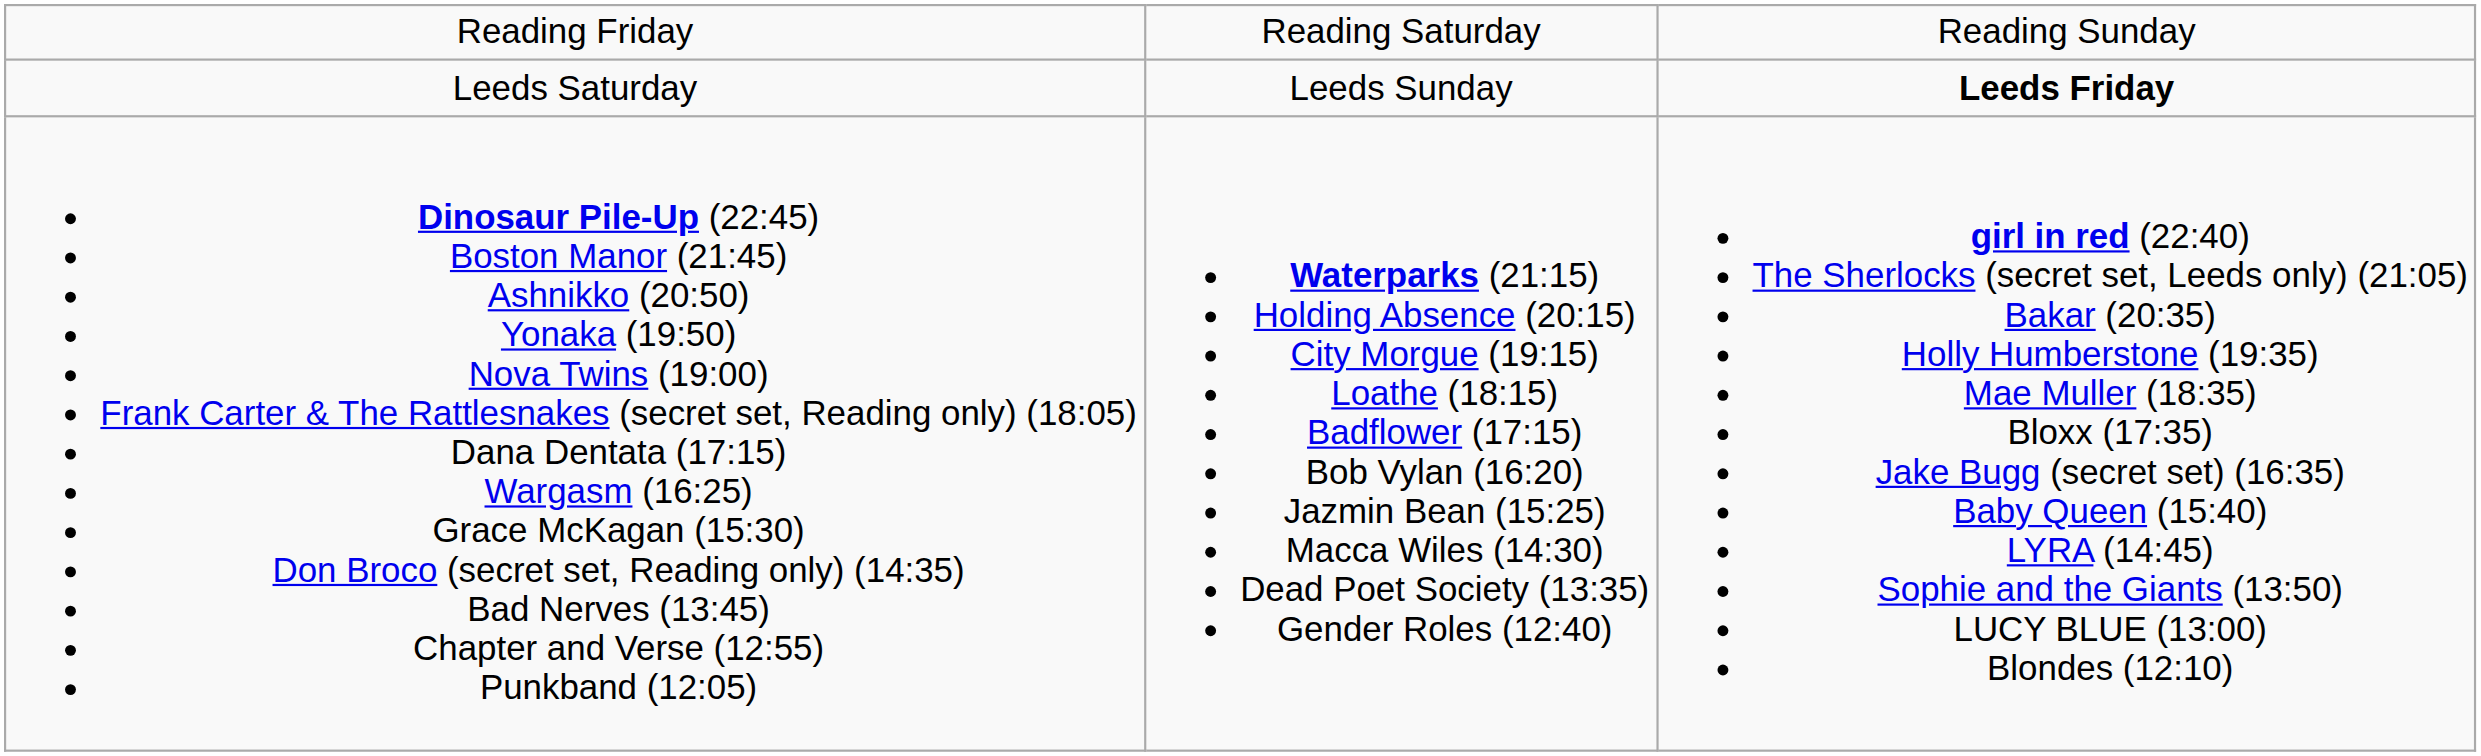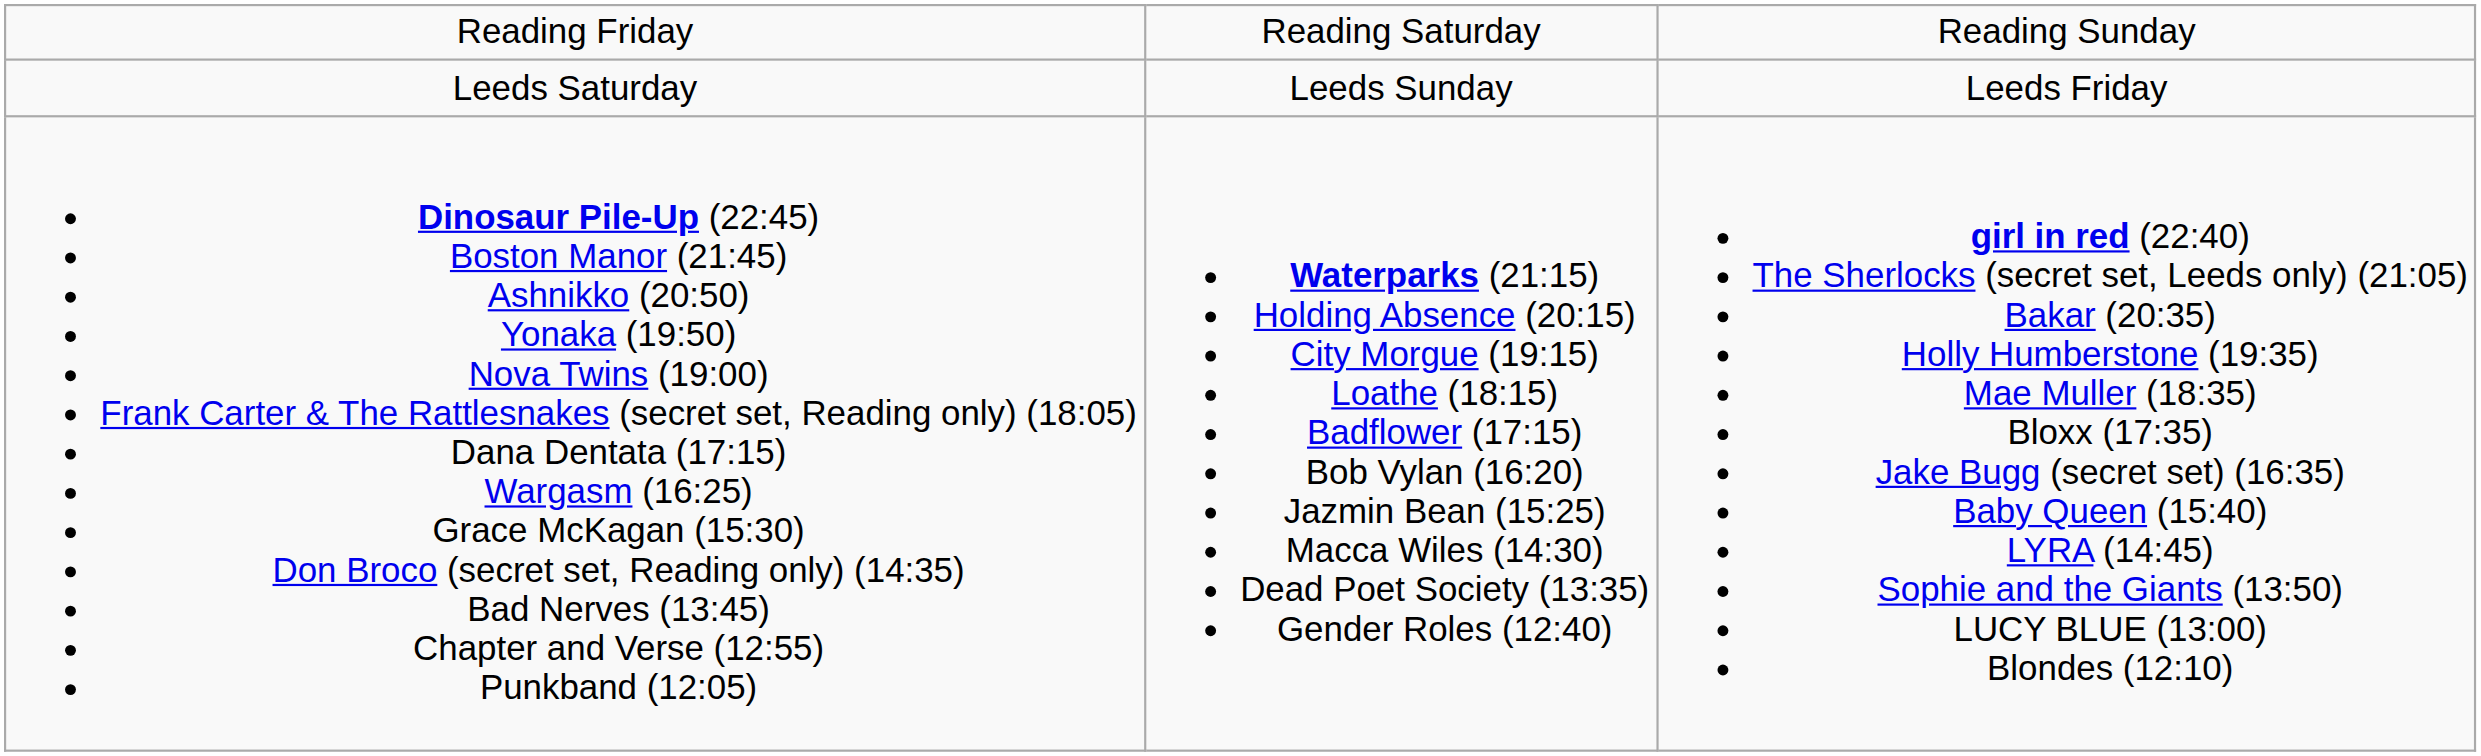(2067, 87) bold -> (2067, 87) normal
